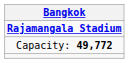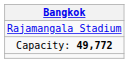(64, 29) bold -> (64, 29) normal
